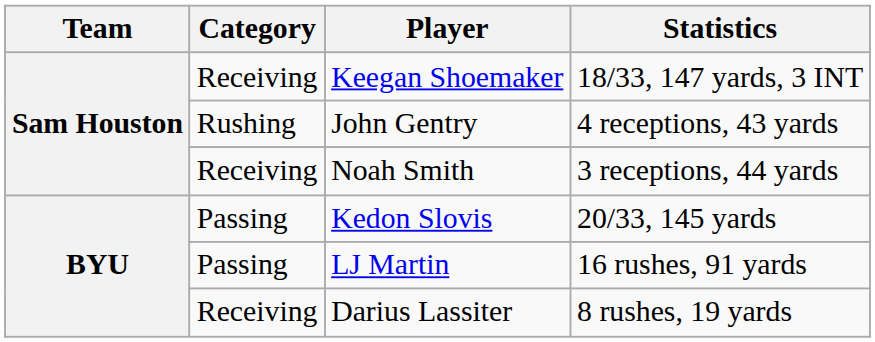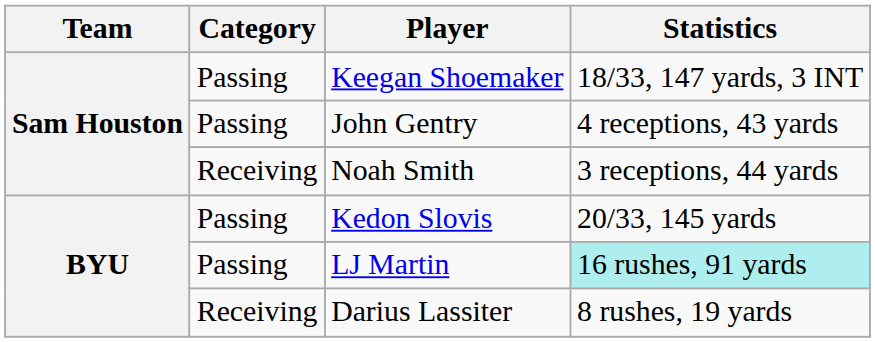(257, 76) Receiving -> (242, 76) Passing
(246, 123) Rushing -> (242, 123) Passing
(692, 264) no background -> (692, 264) paleturquoise background
